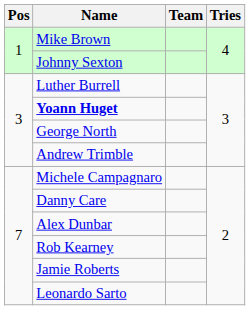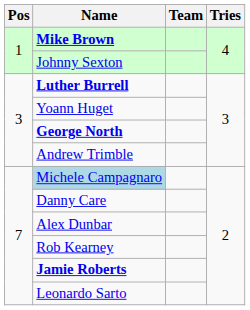(73, 39) normal -> (75, 39) bold
(78, 85) normal -> (82, 85) bold
(77, 108) bold -> (75, 108) normal
(76, 131) normal -> (79, 131) bold
(99, 177) no background -> (99, 177) lightblue background
(78, 270) normal -> (81, 270) bold
